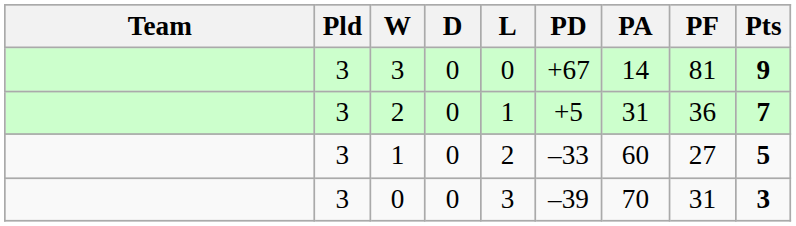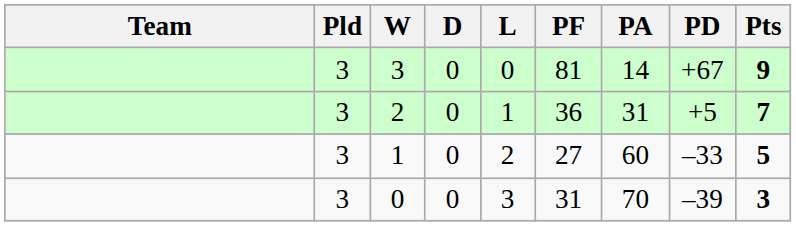columns swapped: (702, 26) <-> (568, 26)
